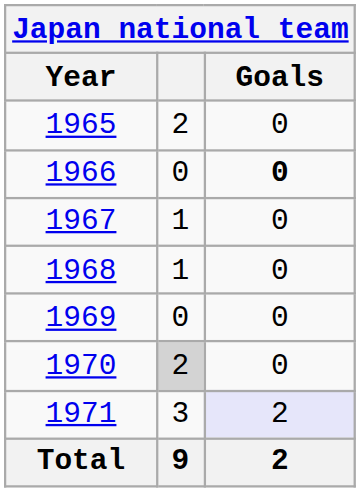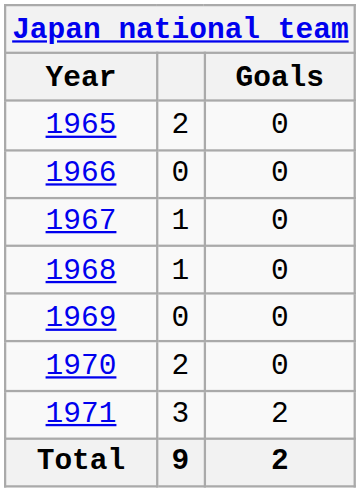(280, 173) bold -> (280, 173) normal
(180, 366) lightgrey background -> (180, 366) no background
(280, 414) lavender background -> (280, 414) no background
